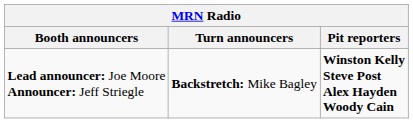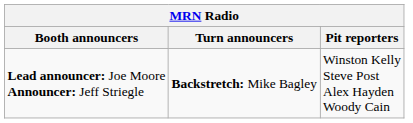(364, 83) bold -> (362, 83) normal
